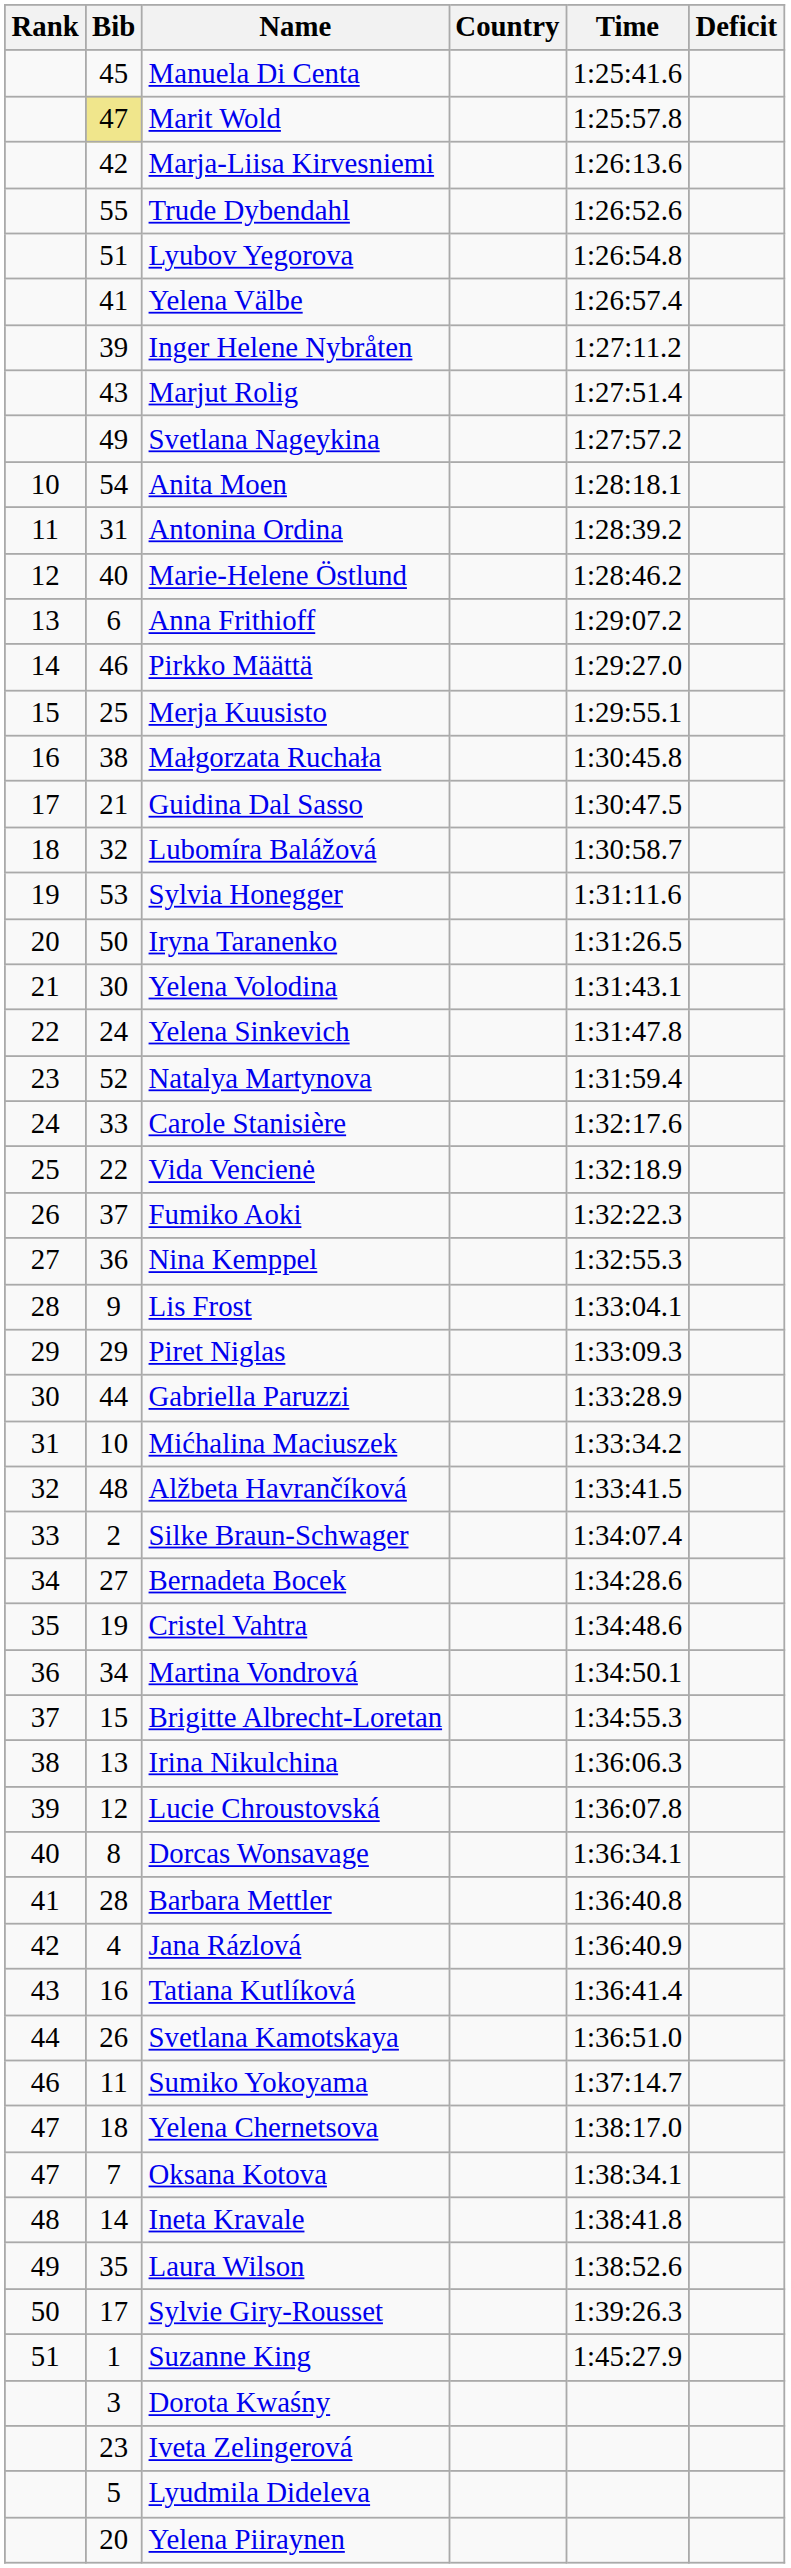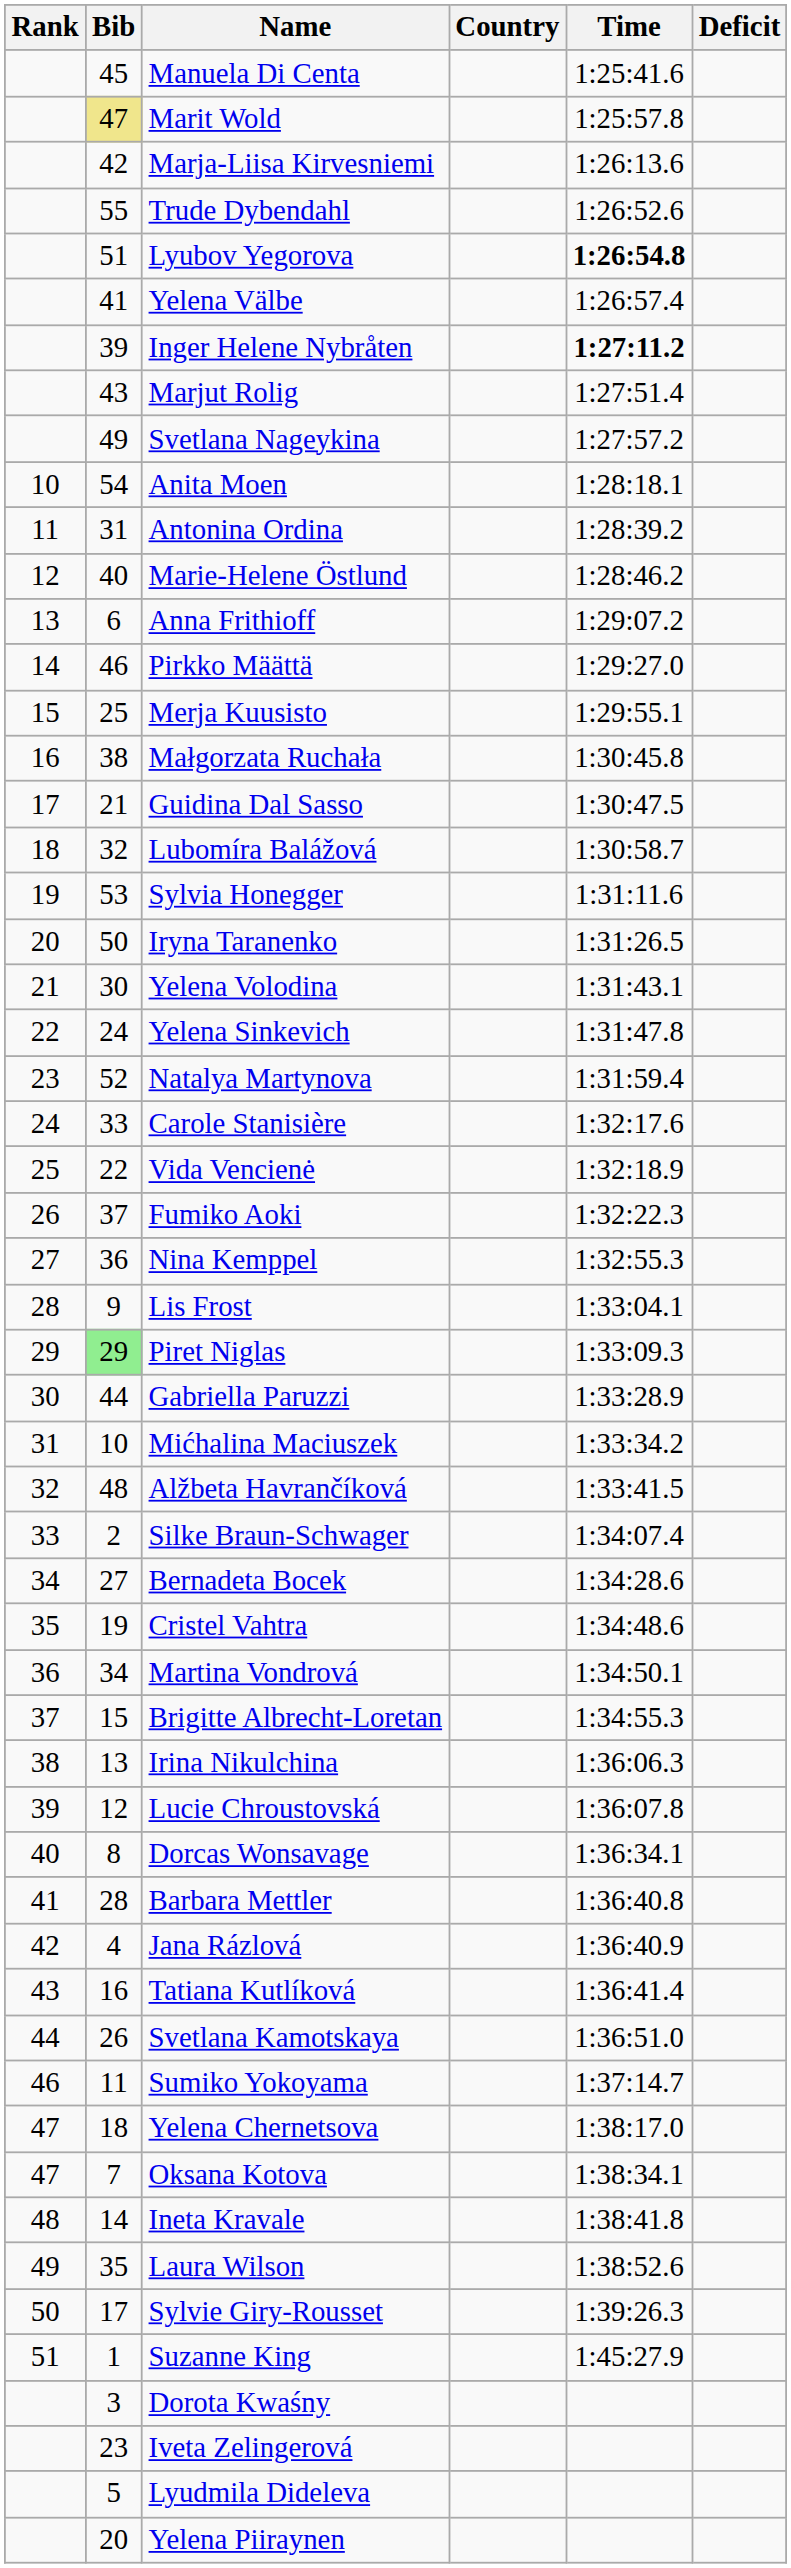(627, 255) normal -> (629, 255) bold
(627, 347) normal -> (629, 347) bold
(114, 1351) no background -> (114, 1351) lightgreen background
